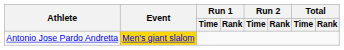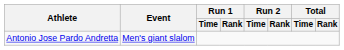(158, 39) gold background -> (158, 39) no background
